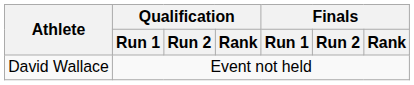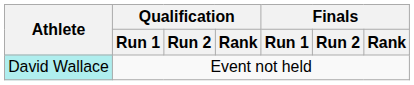(58, 67) no background -> (58, 67) paleturquoise background
